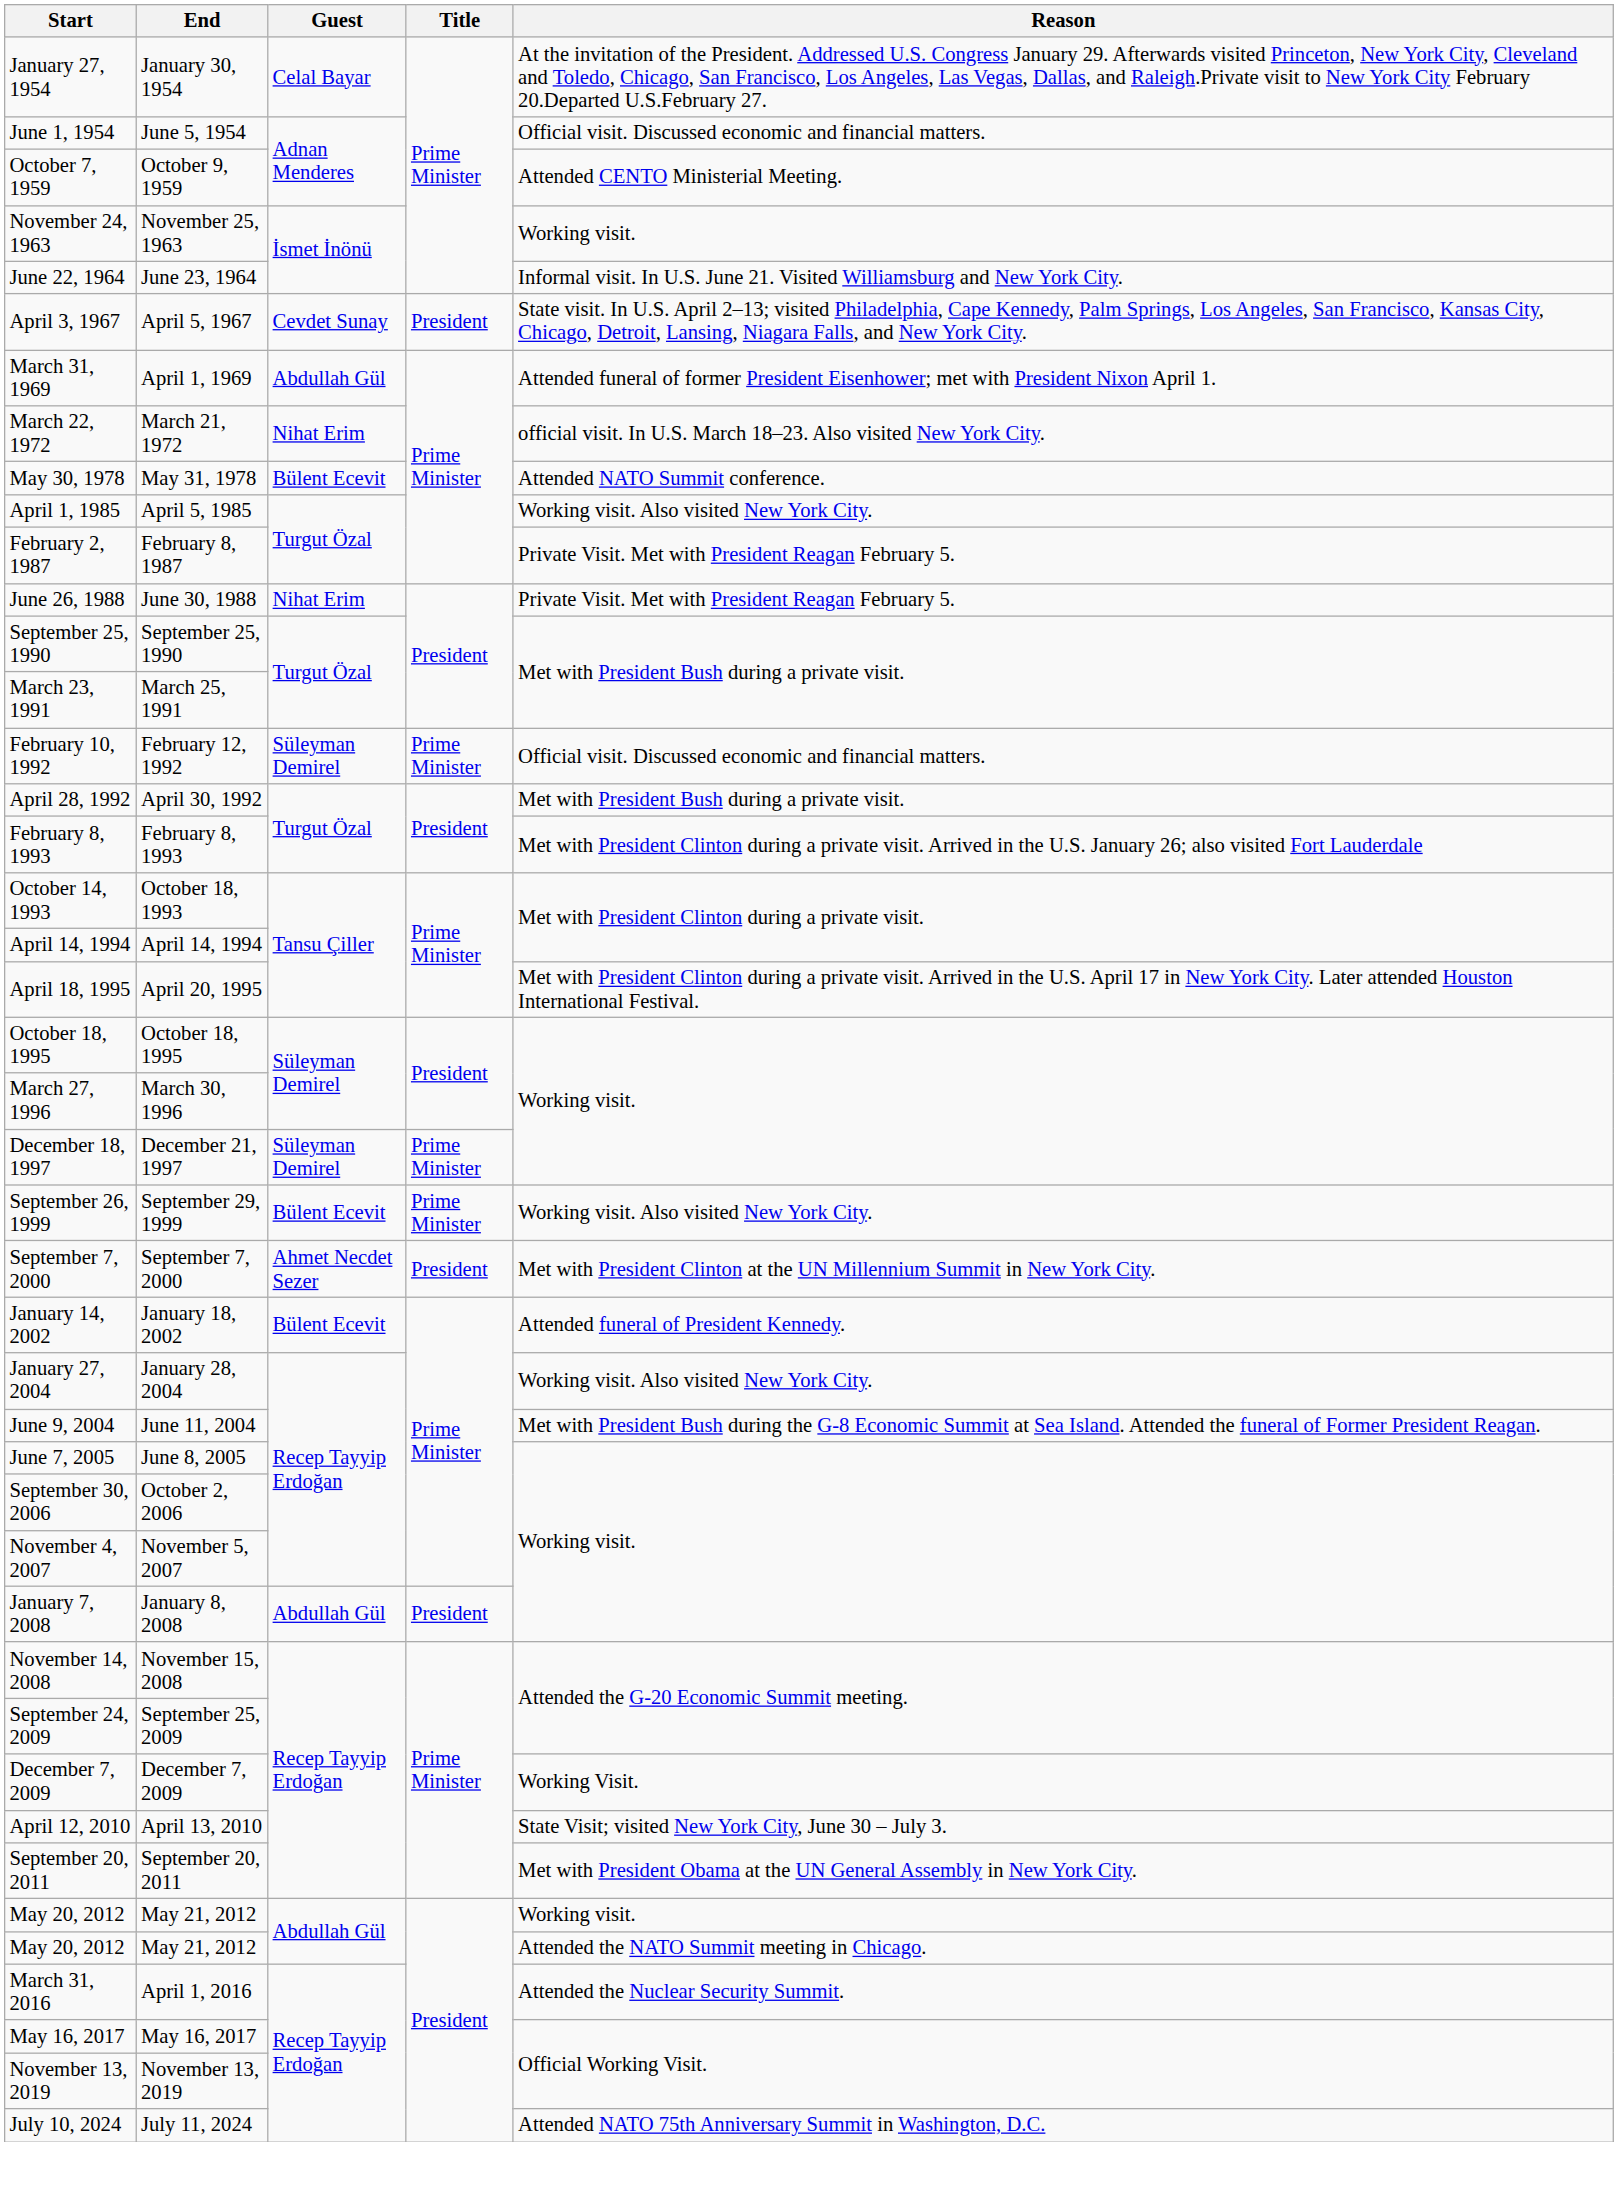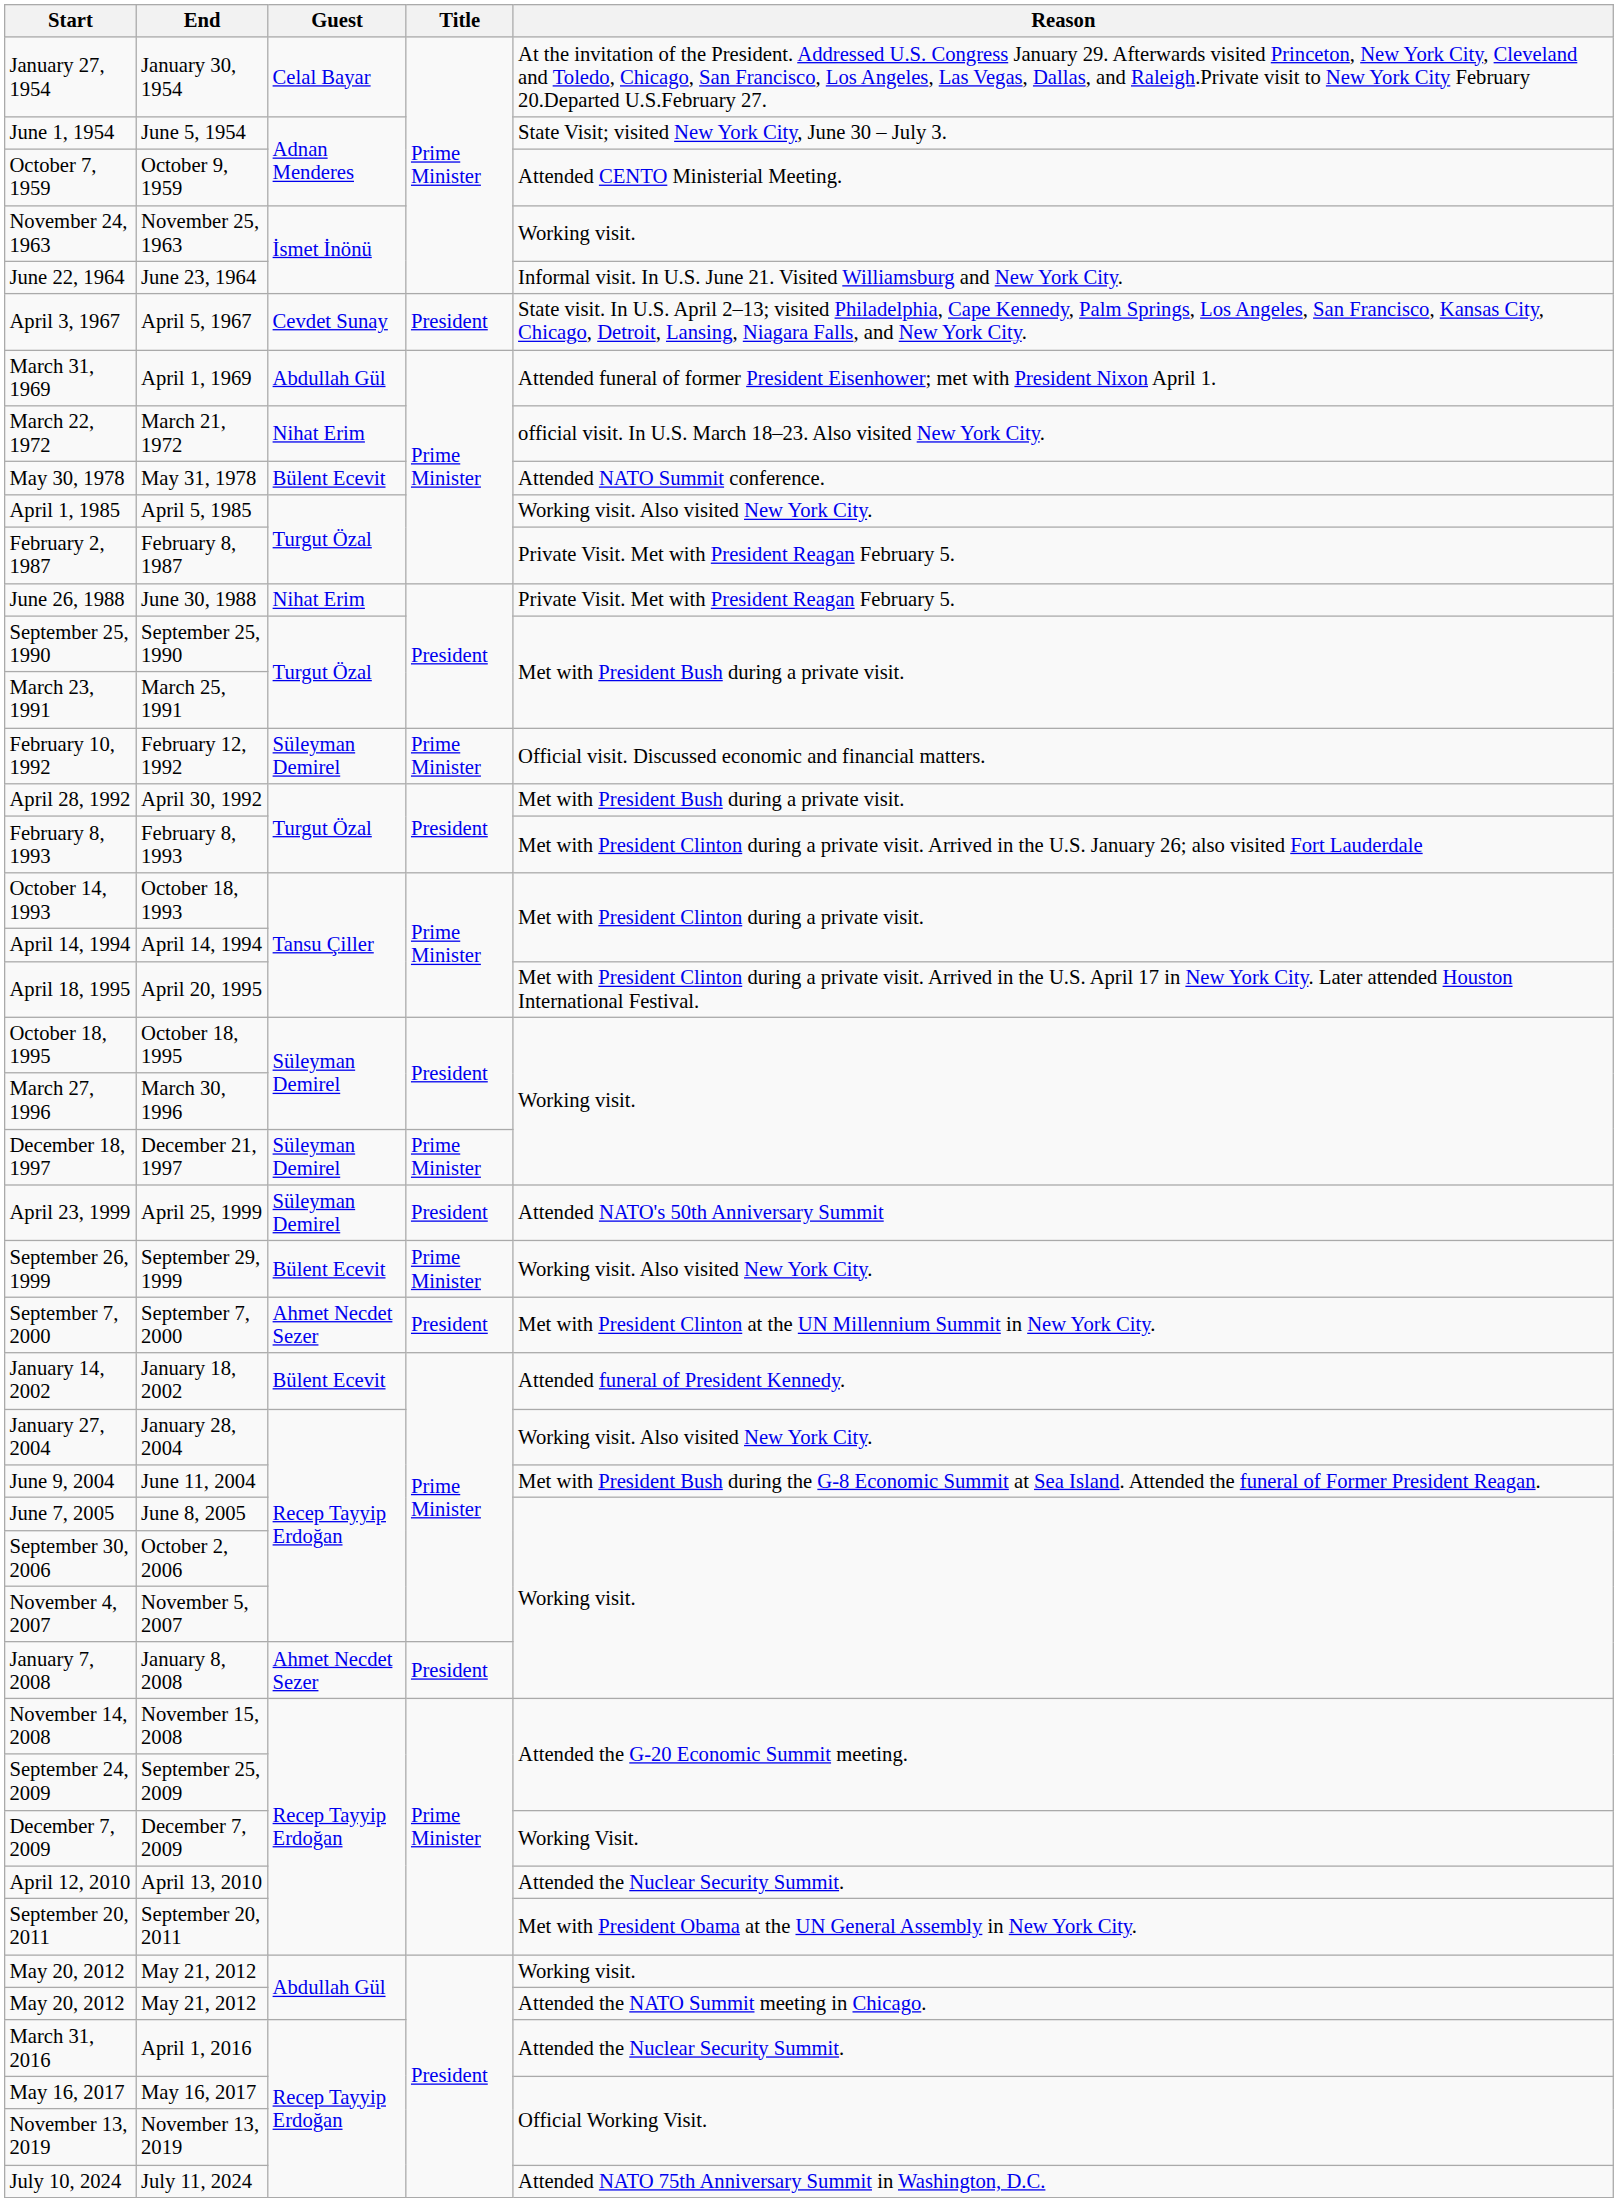(752, 132) Official visit. Discussed economic and financial matters. -> (732, 132) State Visit; visited New York City, June 30 – July 3.
+ row: (70, 1212)
(329, 1614) Abdullah Gül -> (332, 1669) Ahmet Necdet Sezer
(732, 1826) State Visit; visited New York City, June 30 – July 3. -> (681, 1882) Attended the Nuclear Security Summit.
